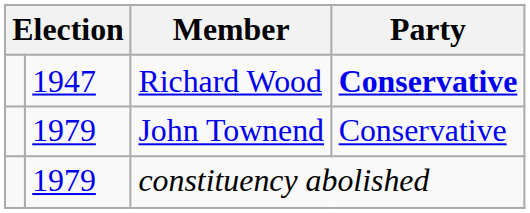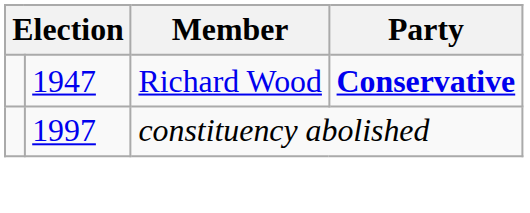- row: (231, 130)
(64, 181) 1979 -> (64, 130) 1997
